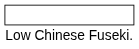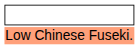(69, 35) no background -> (69, 35) lightsalmon background
